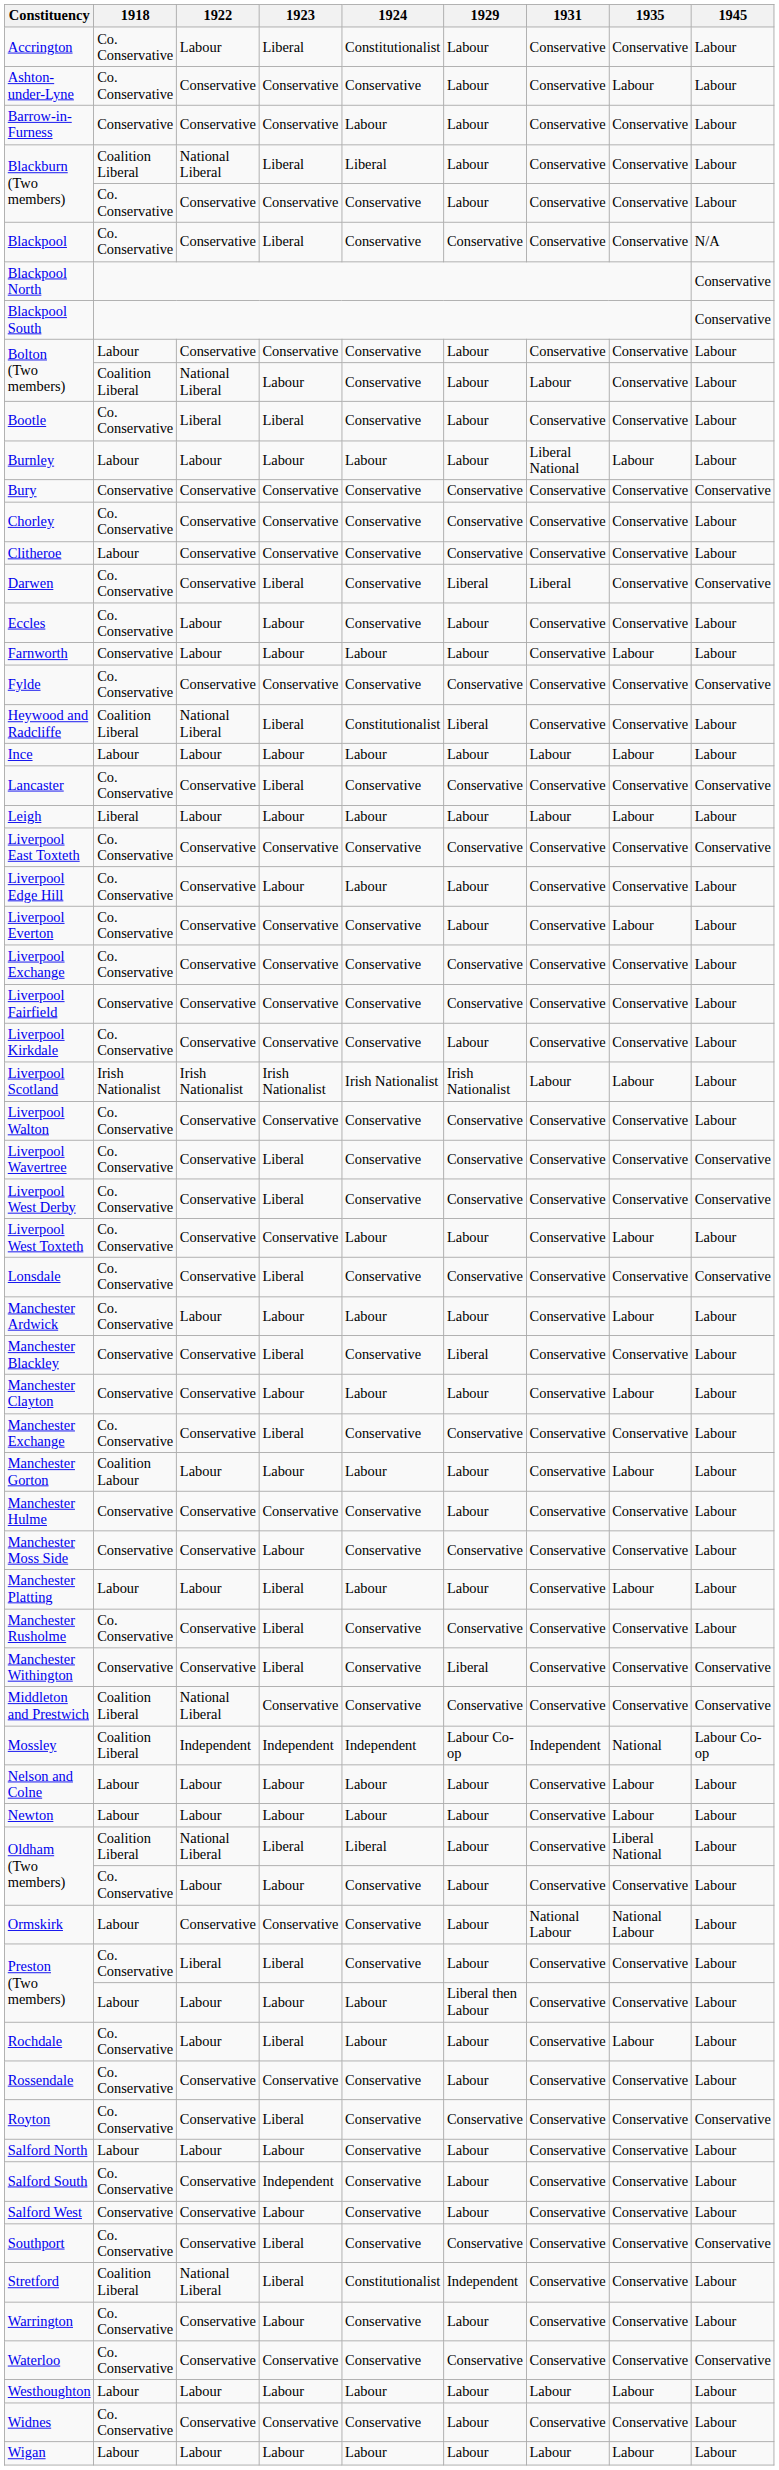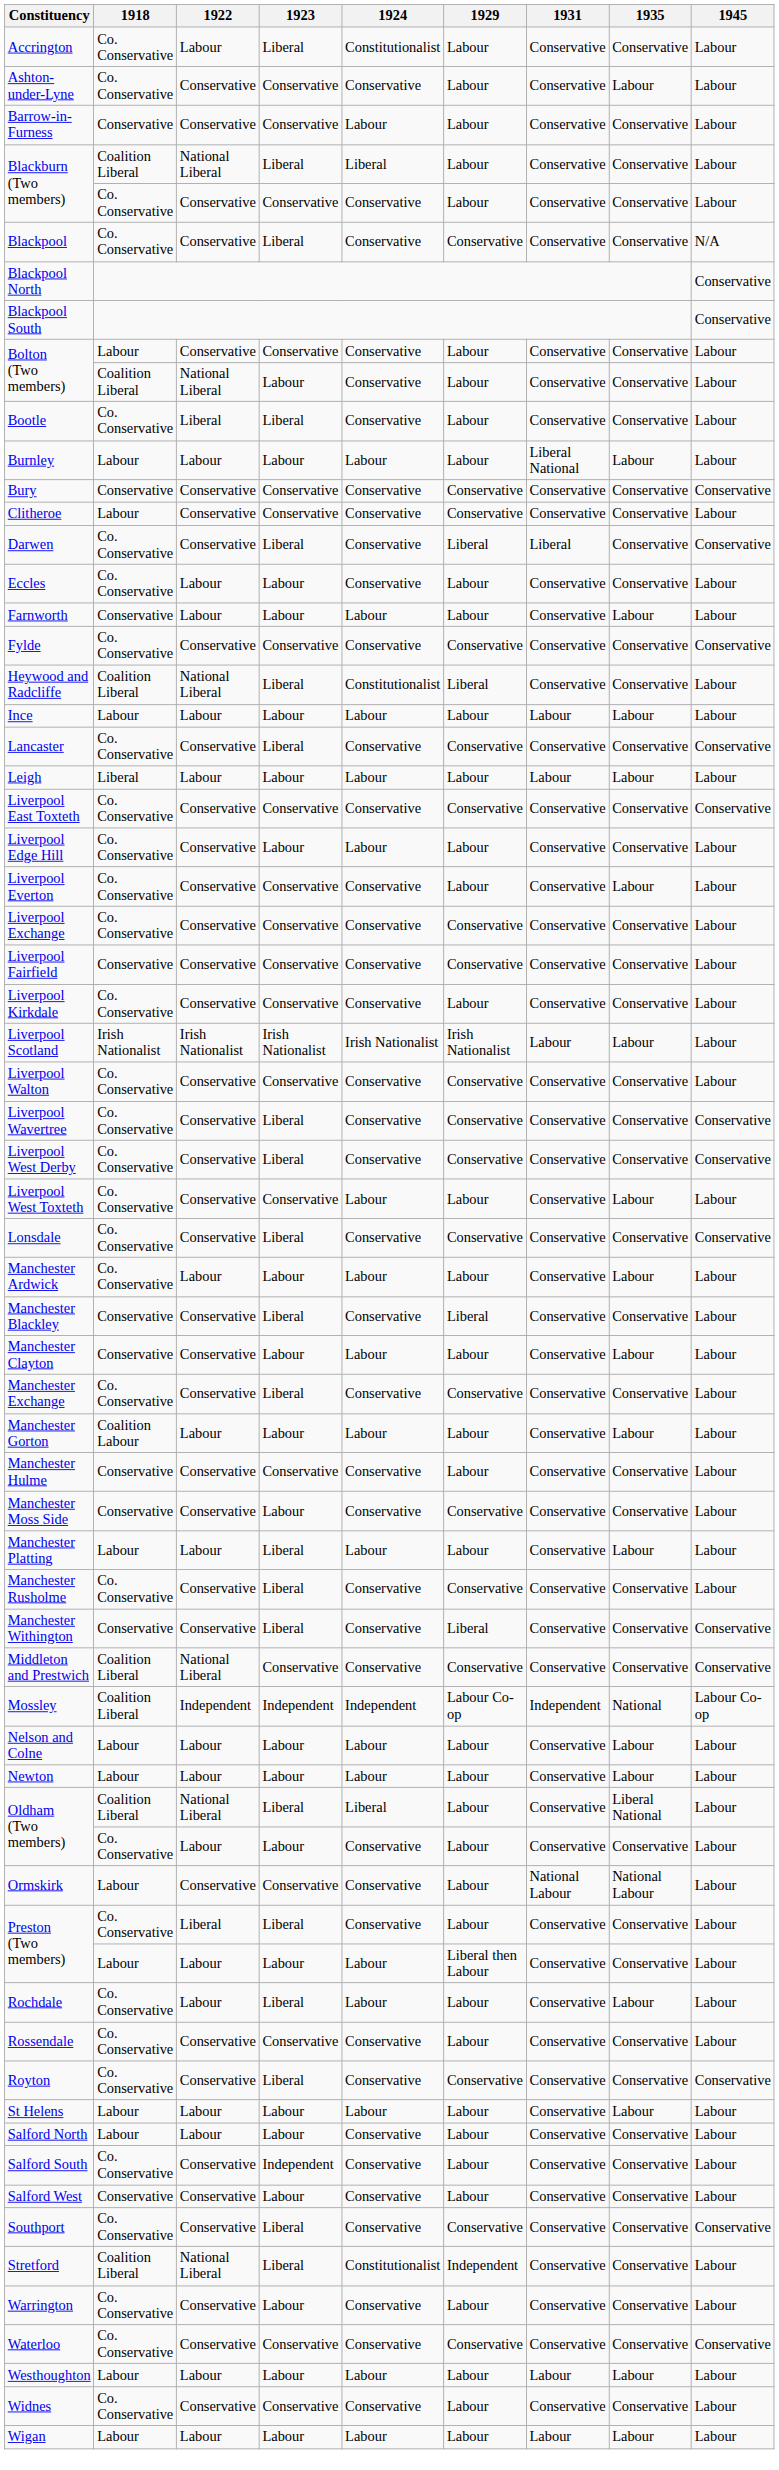(550, 381) Labour -> (568, 381) Conservative
- row: (31, 521)
+ row: (36, 2111)
